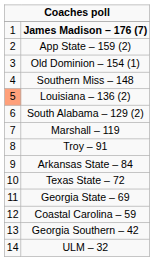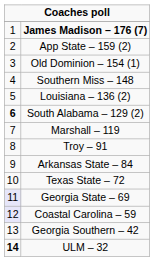(13, 97) lightsalmon background -> (13, 97) no background
(13, 113) normal -> (13, 113) bold
(13, 197) no background -> (13, 197) lavender background
(13, 214) no background -> (13, 214) lavender background
(13, 247) normal -> (13, 247) bold
